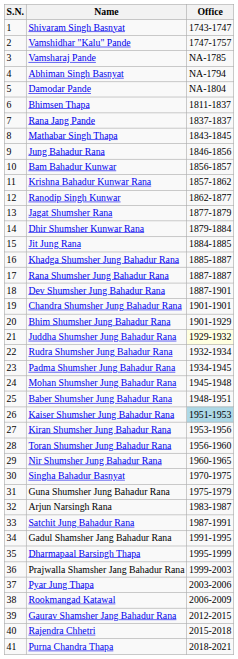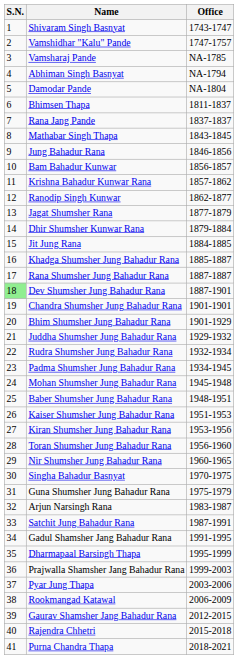(11, 290) no background -> (11, 290) lightgreen background
(210, 337) lightyellow background -> (210, 337) no background
(210, 414) lightblue background -> (210, 414) no background
